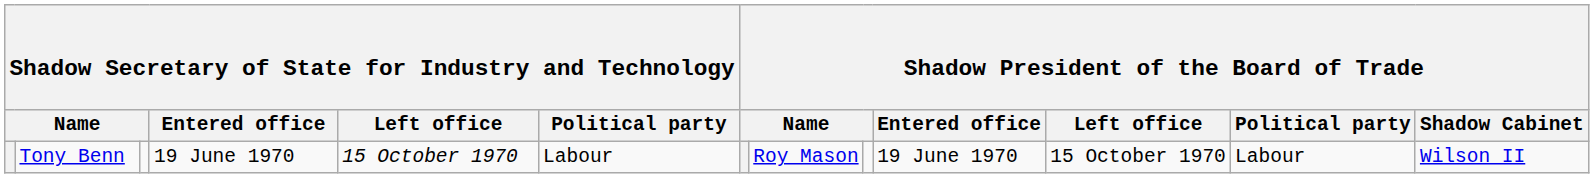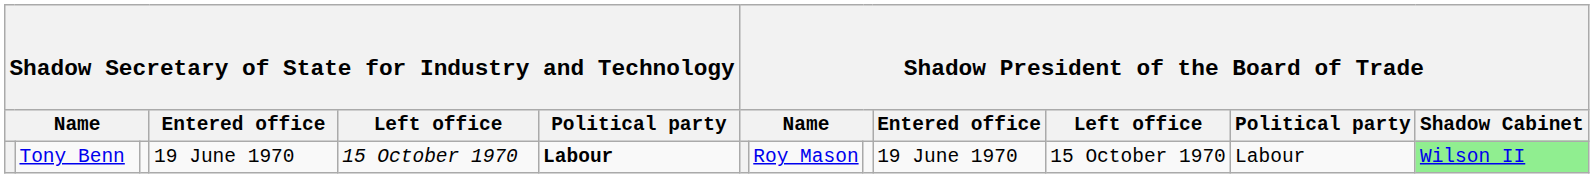(578, 157) normal -> (578, 157) bold
(1473, 157) no background -> (1473, 157) lightgreen background
